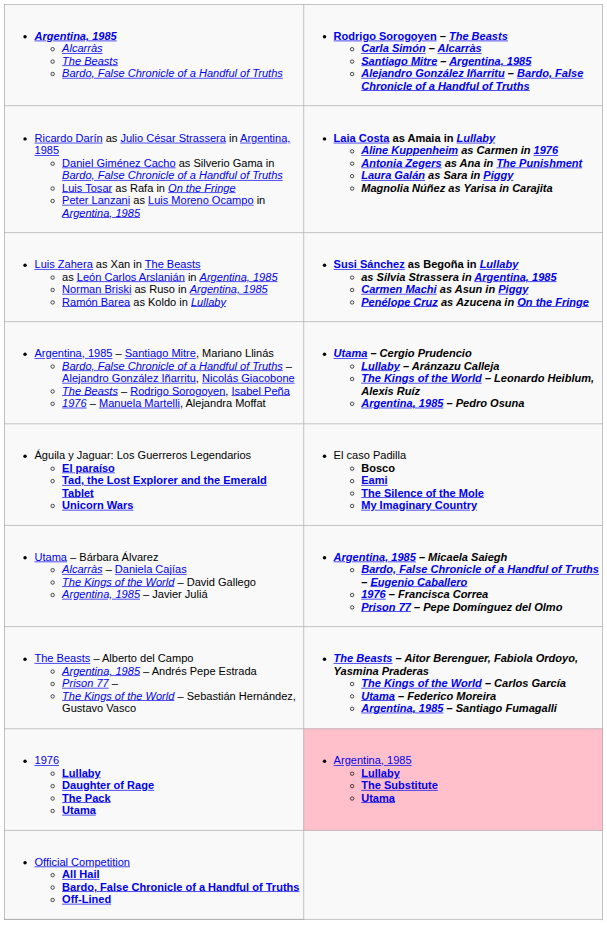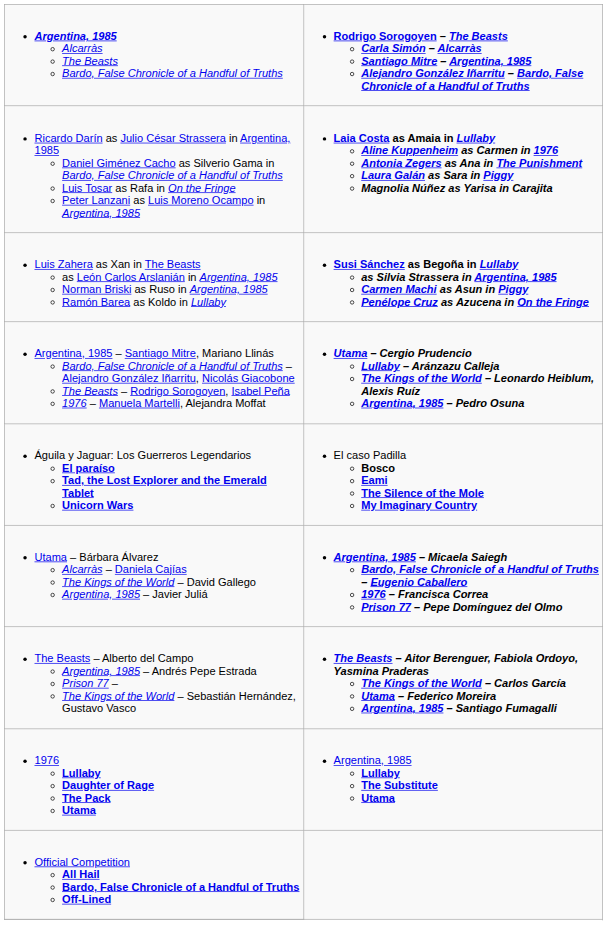(453, 779) pink background -> (453, 779) no background
